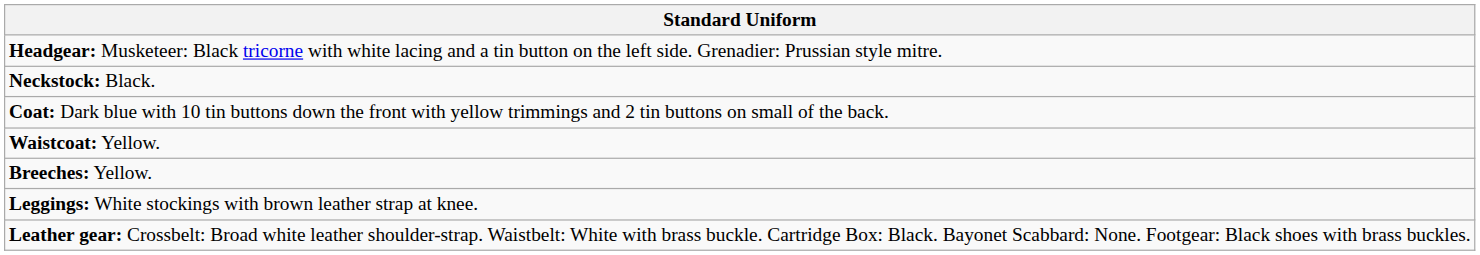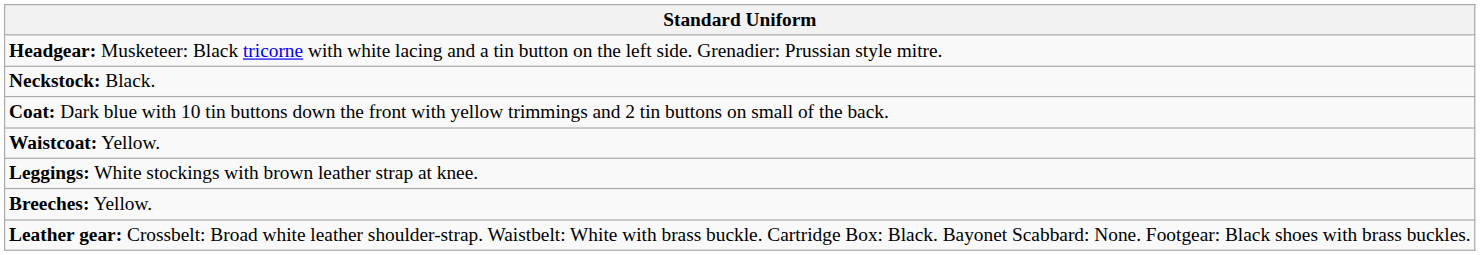(81, 173) Breeches: Yellow. -> (244, 173) Leggings: White stockings with brown leather strap at knee.
(244, 204) Leggings: White stockings with brown leather strap at knee. -> (81, 204) Breeches: Yellow.
